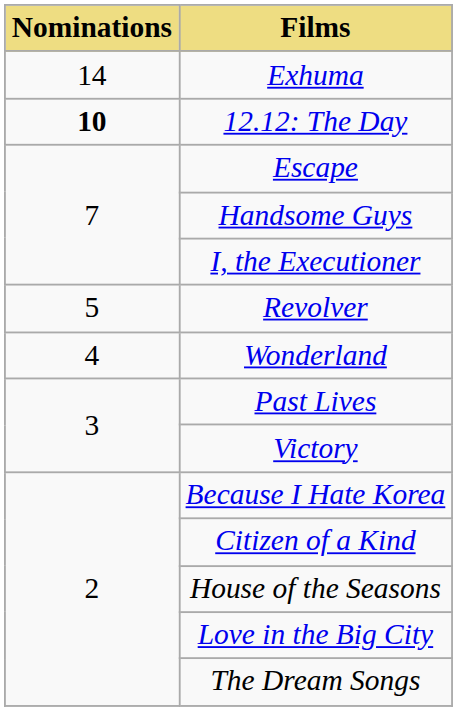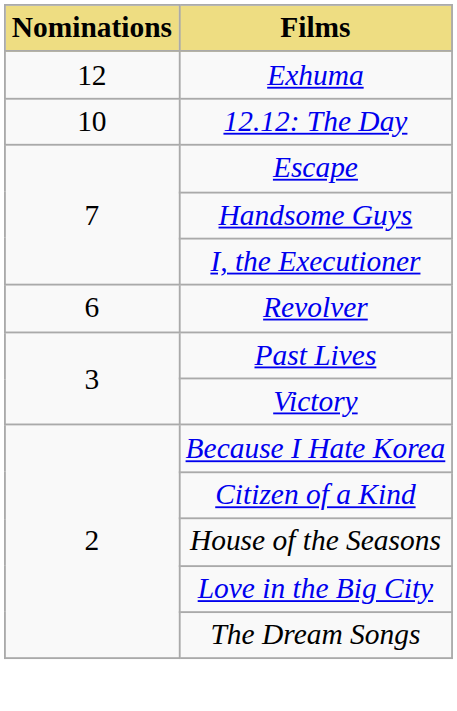(92, 74) 14 -> (92, 74) 12
(92, 121) bold -> (92, 121) normal
(92, 307) 5 -> (92, 307) 6
- row: (315, 354)
